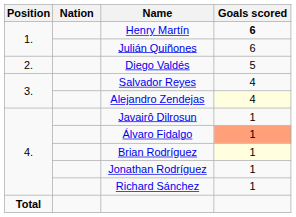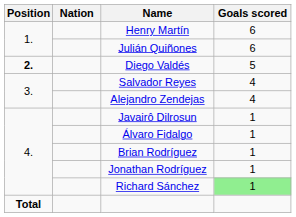(253, 31) bold -> (253, 31) normal
(28, 65) normal -> (28, 65) bold
(253, 100) lightyellow background -> (253, 100) no background
(253, 134) lightsalmon background -> (253, 134) no background
(253, 152) lightyellow background -> (253, 152) no background
(253, 186) no background -> (253, 186) lightgreen background
